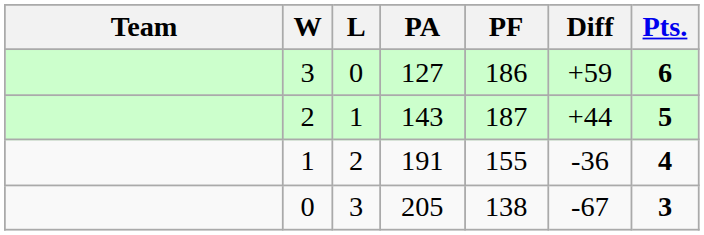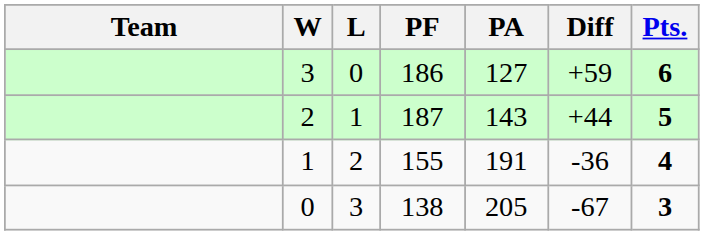columns swapped: (506, 26) <-> (422, 26)
